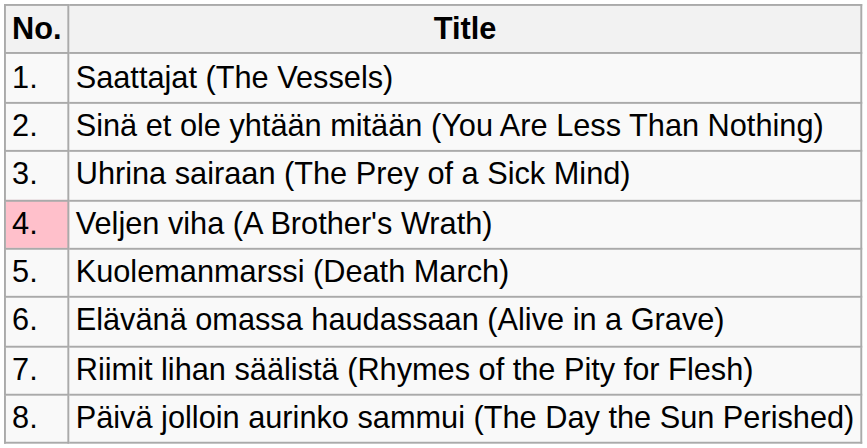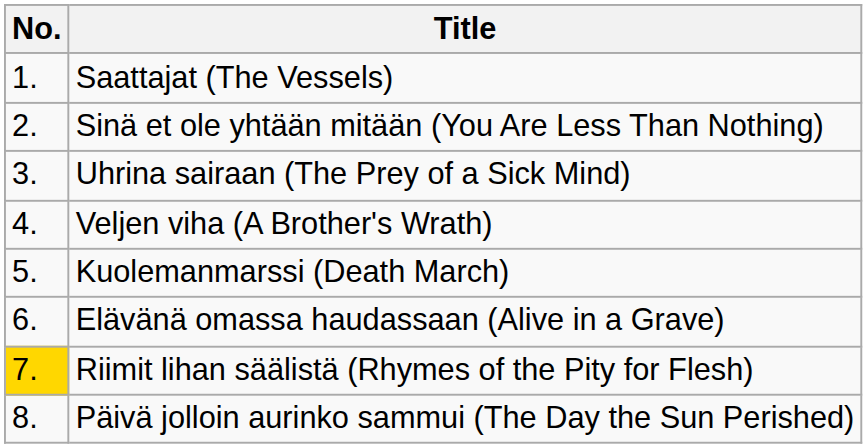(25, 223) pink background -> (25, 223) no background
(25, 369) no background -> (25, 369) gold background
